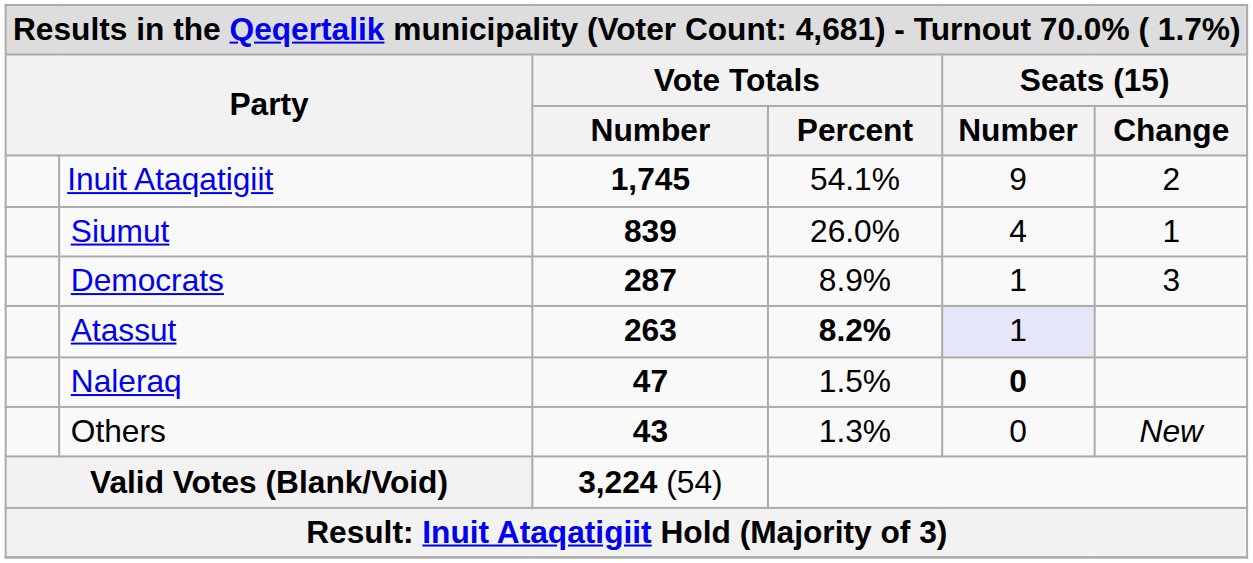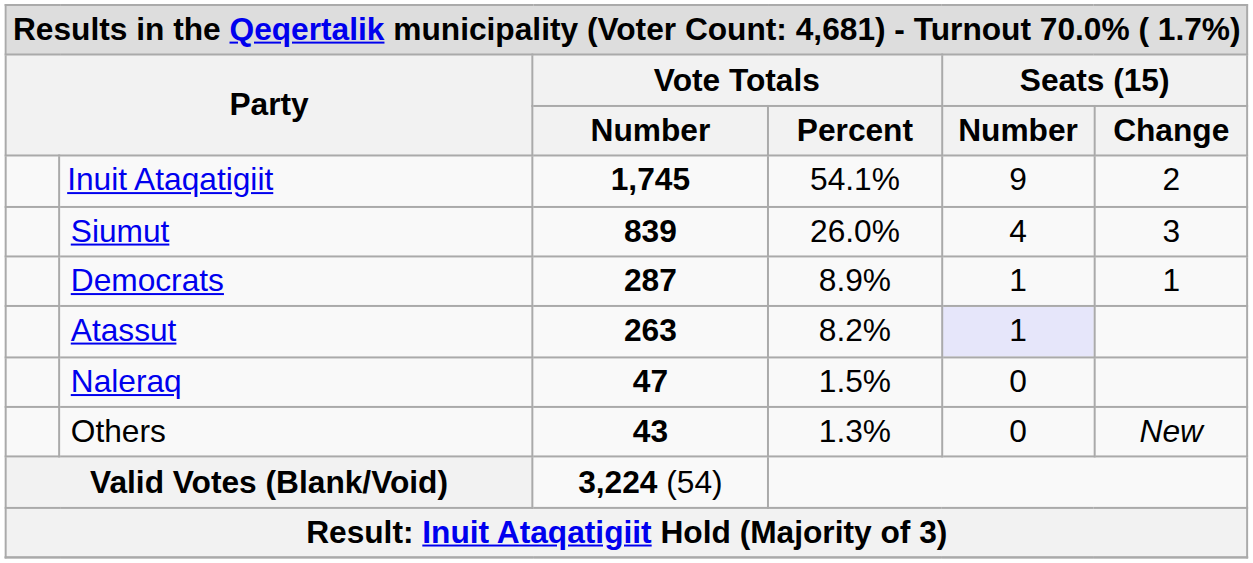(1171, 230) 1 -> (1171, 230) 3
(1171, 280) 3 -> (1171, 280) 1
(855, 331) bold -> (855, 331) normal
(1018, 381) bold -> (1018, 381) normal
